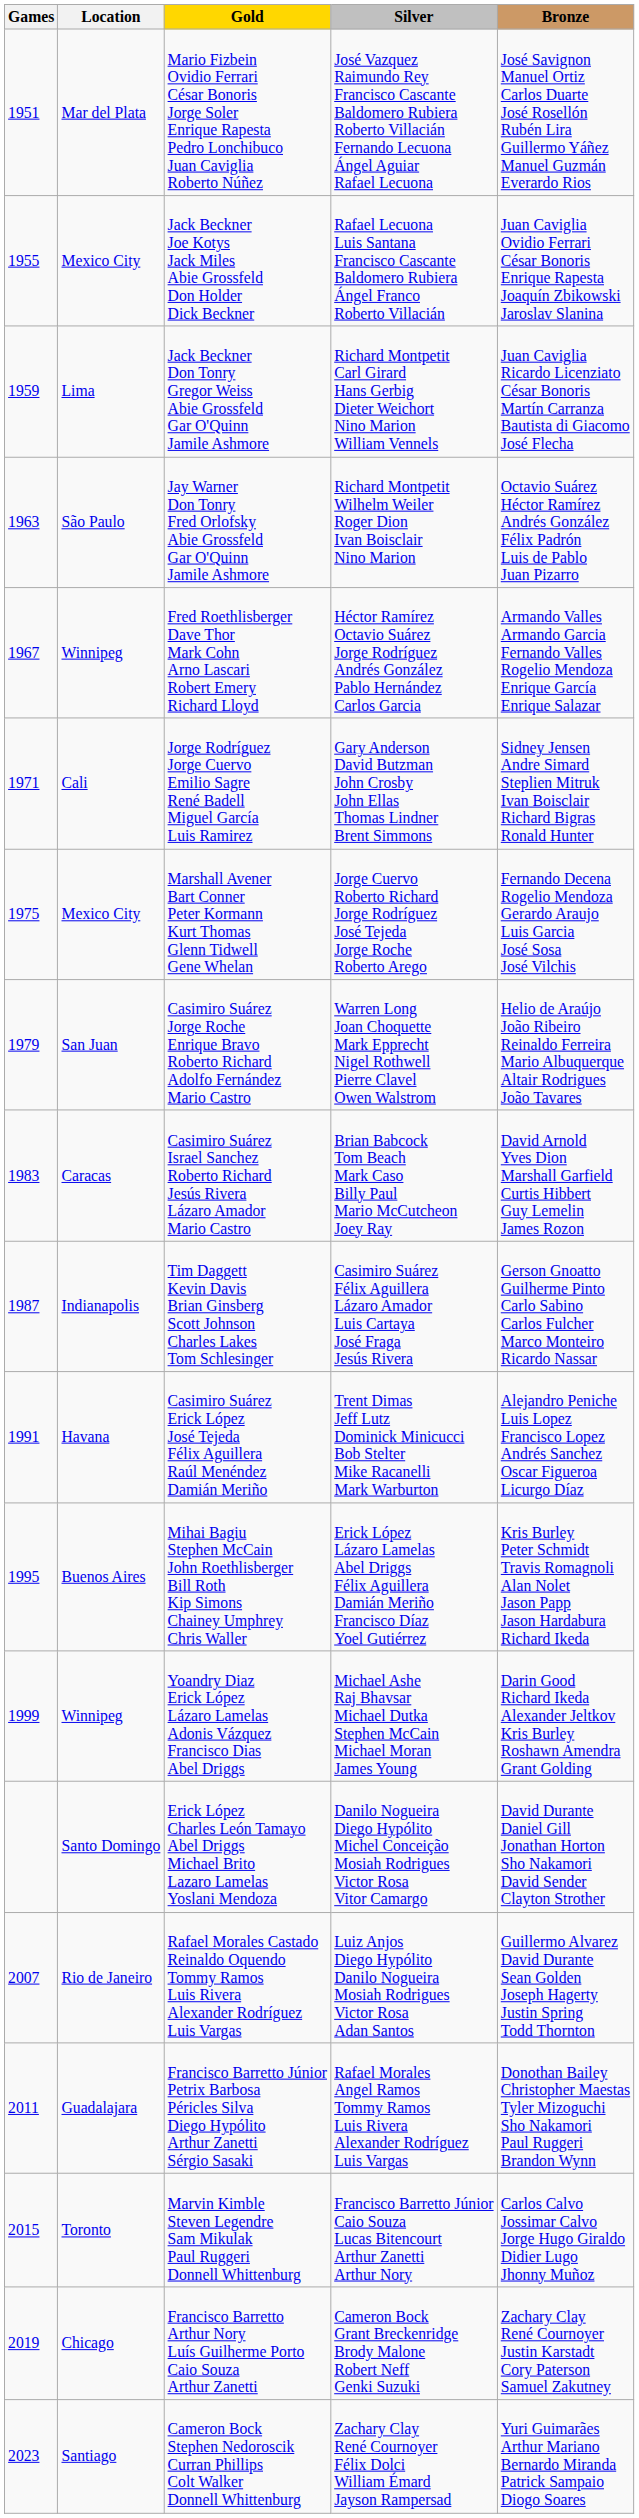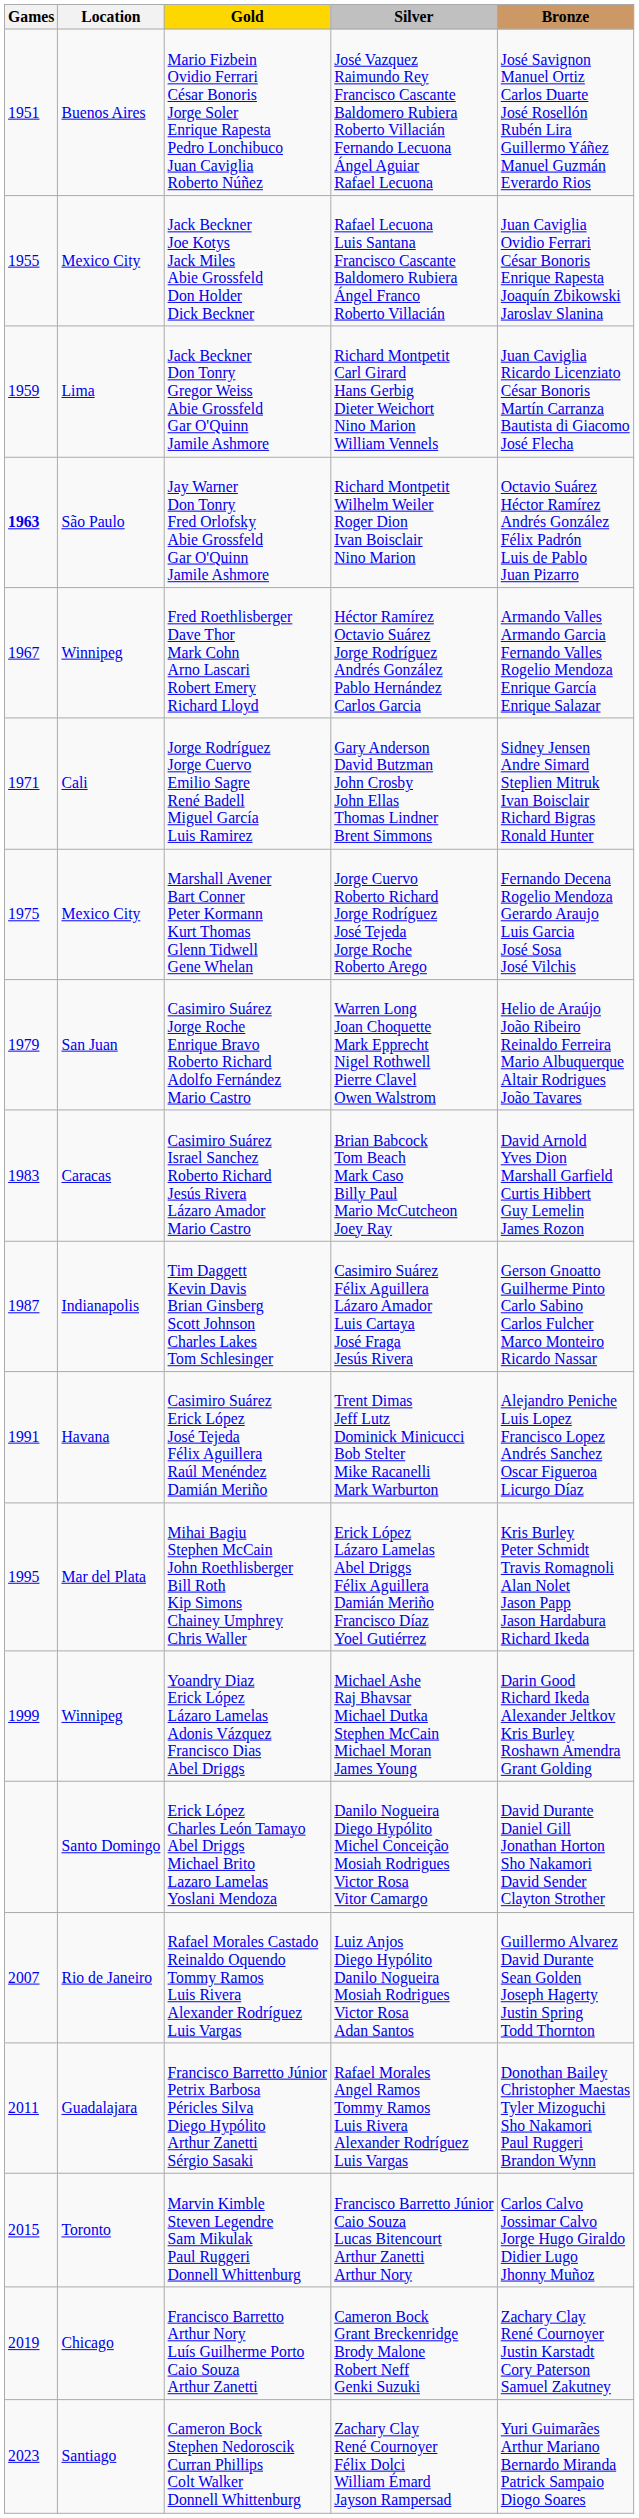(104, 112) Mar del Plata -> (104, 112) Buenos Aires
(24, 522) normal -> (24, 522) bold
(104, 1576) Buenos Aires -> (104, 1576) Mar del Plata
